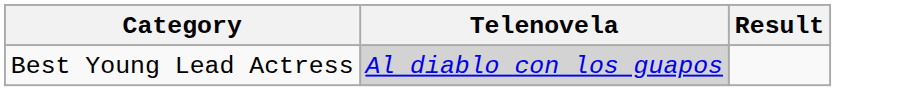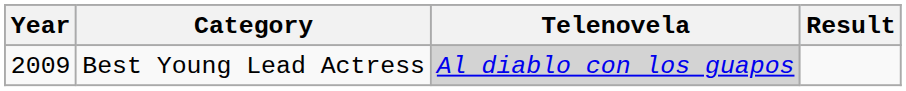+ column: (41, 25)
